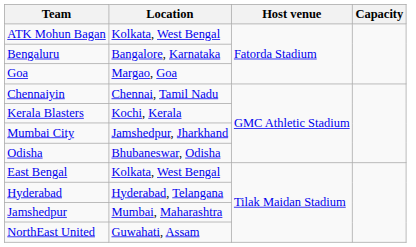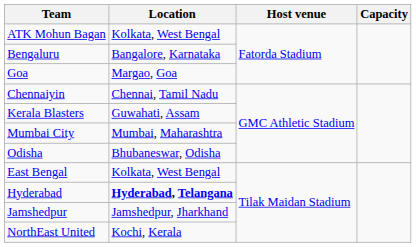(146, 113) Kochi, Kerala -> (155, 113) Guwahati, Assam
(170, 133) Jamshedpur, Jharkhand -> (167, 133) Mumbai, Maharashtra
(167, 192) normal -> (172, 192) bold
(167, 212) Mumbai, Maharashtra -> (170, 212) Jamshedpur, Jharkhand
(155, 232) Guwahati, Assam -> (146, 232) Kochi, Kerala
